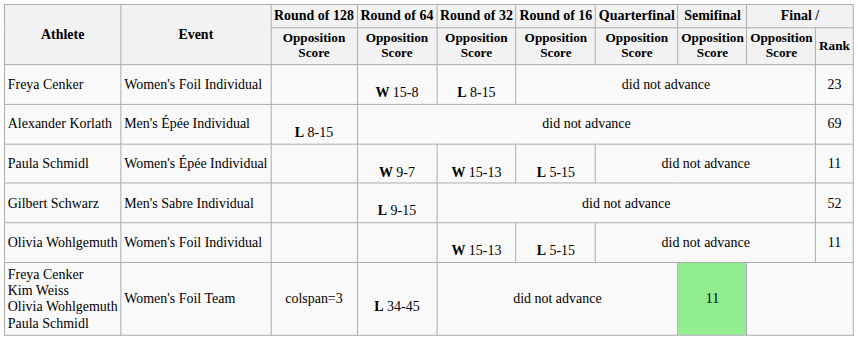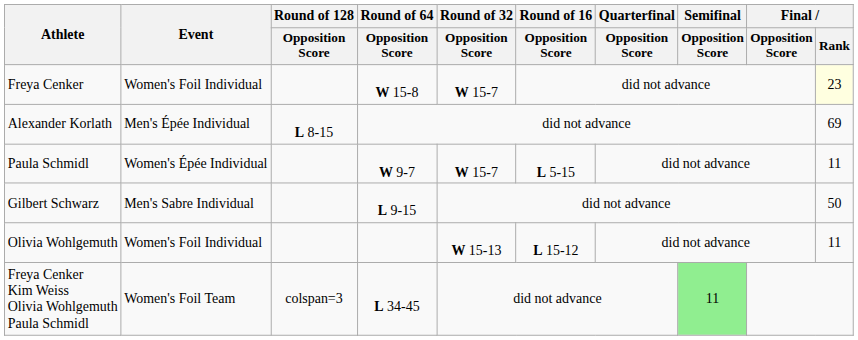(476, 93) L 8-15 -> (476, 93) W 15-7
(834, 85) no background -> (834, 85) lightyellow background
(476, 172) W 15-13 -> (476, 172) W 15-7
(834, 203) 52 -> (834, 203) 50
(556, 251) L 5-15 -> (556, 251) L 15-12
